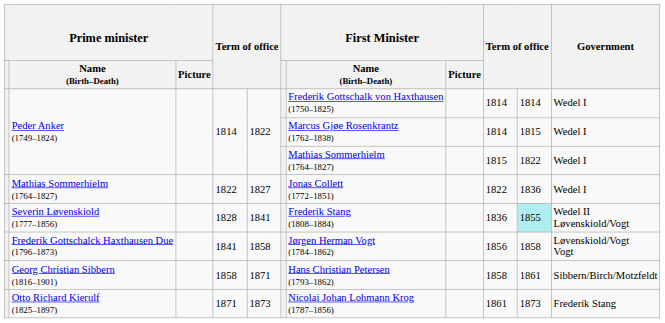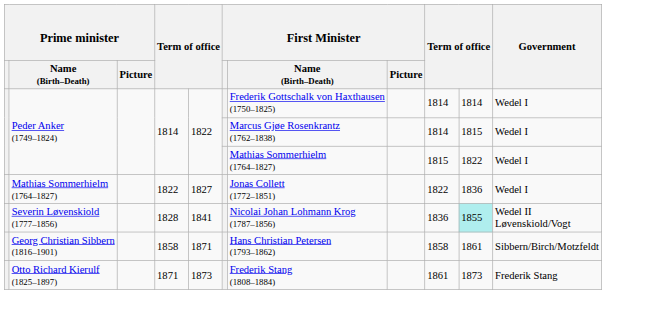(320, 217) Frederik Stang (1808–1884) -> (293, 217) Nicolai Johan Lohmann Krog (1787–1856)
- row: (92, 246)
(351, 303) Nicolai Johan Lohmann Krog (1787–1856) -> (261, 275) Frederik Stang (1808–1884)
